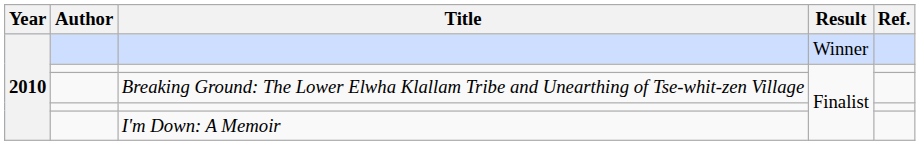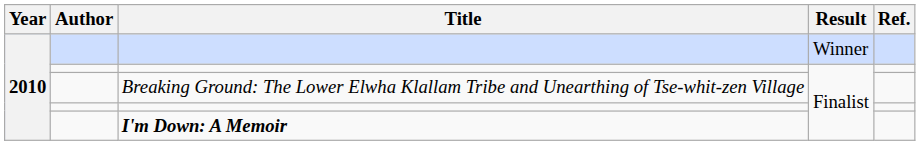(201, 125) normal -> (204, 125) bold
